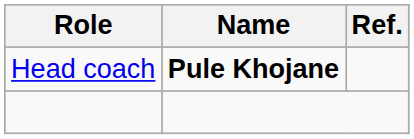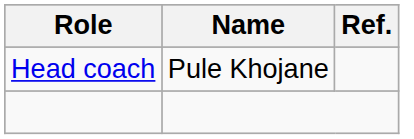(253, 68) bold -> (248, 68) normal
